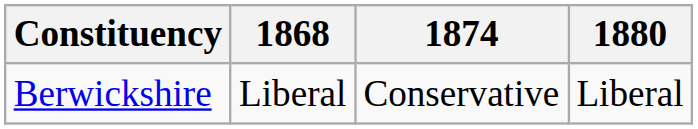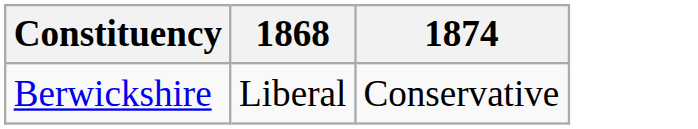- column: (630, 33)
